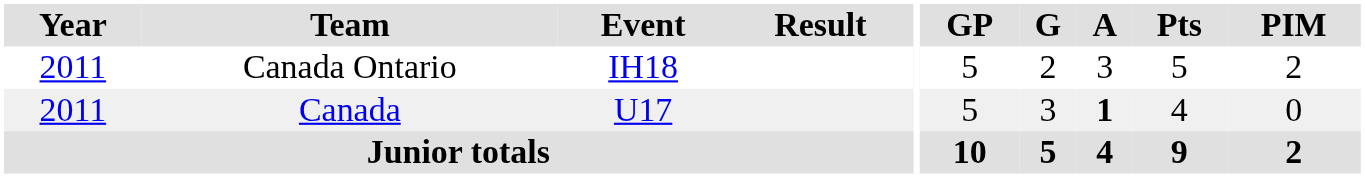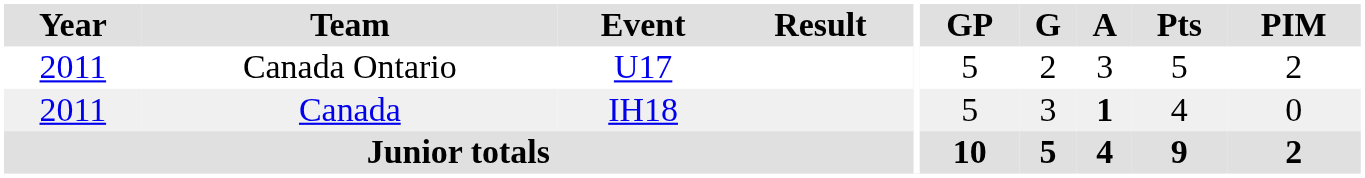(643, 67) IH18 -> (643, 67) U17
(643, 109) U17 -> (643, 109) IH18
